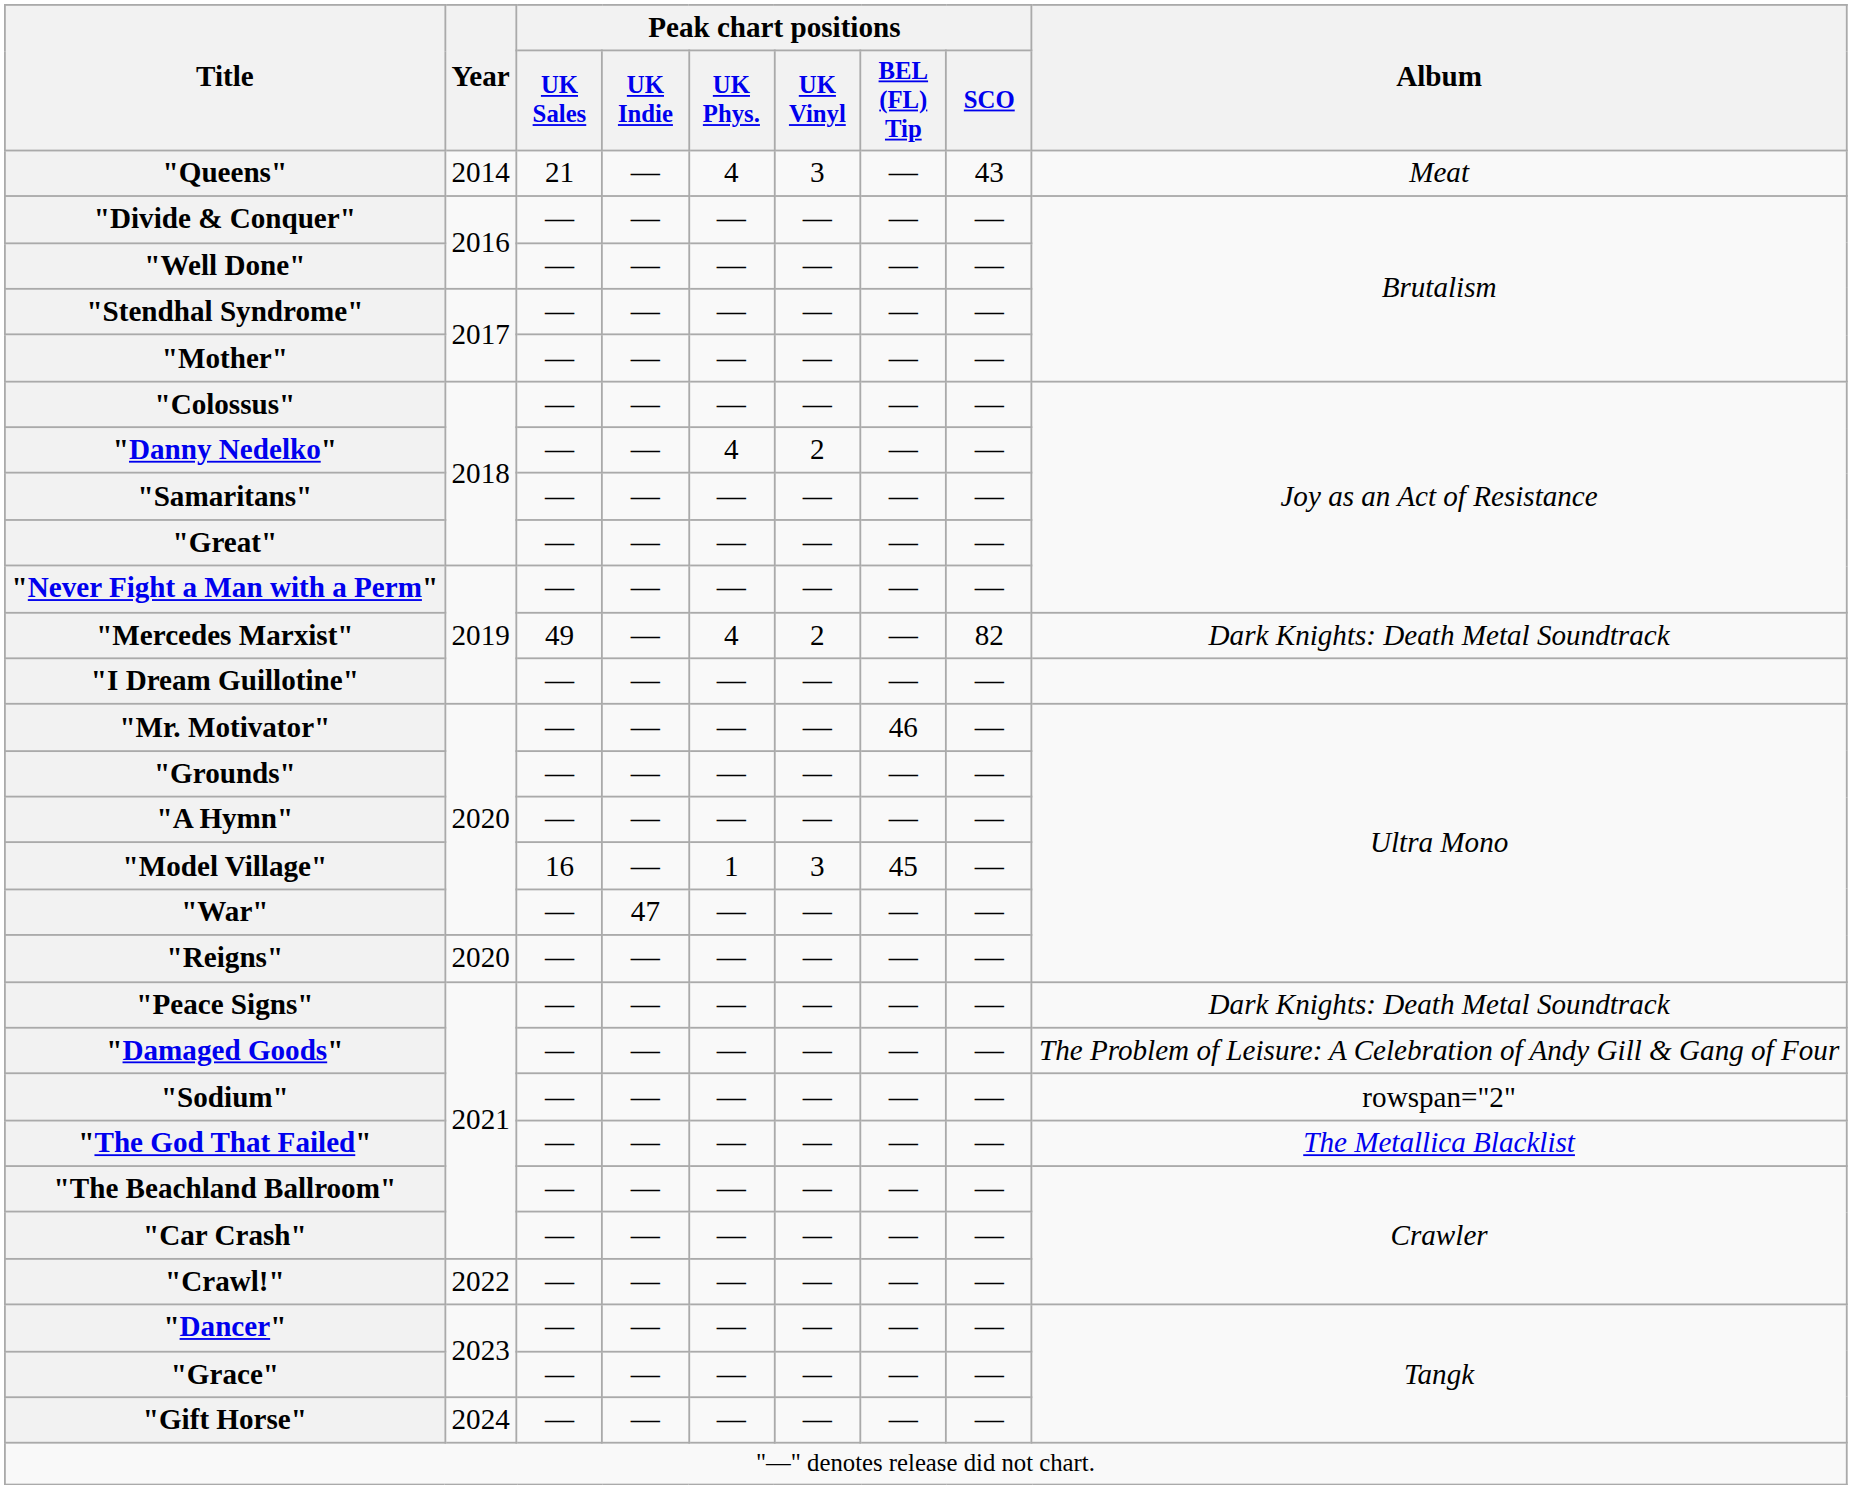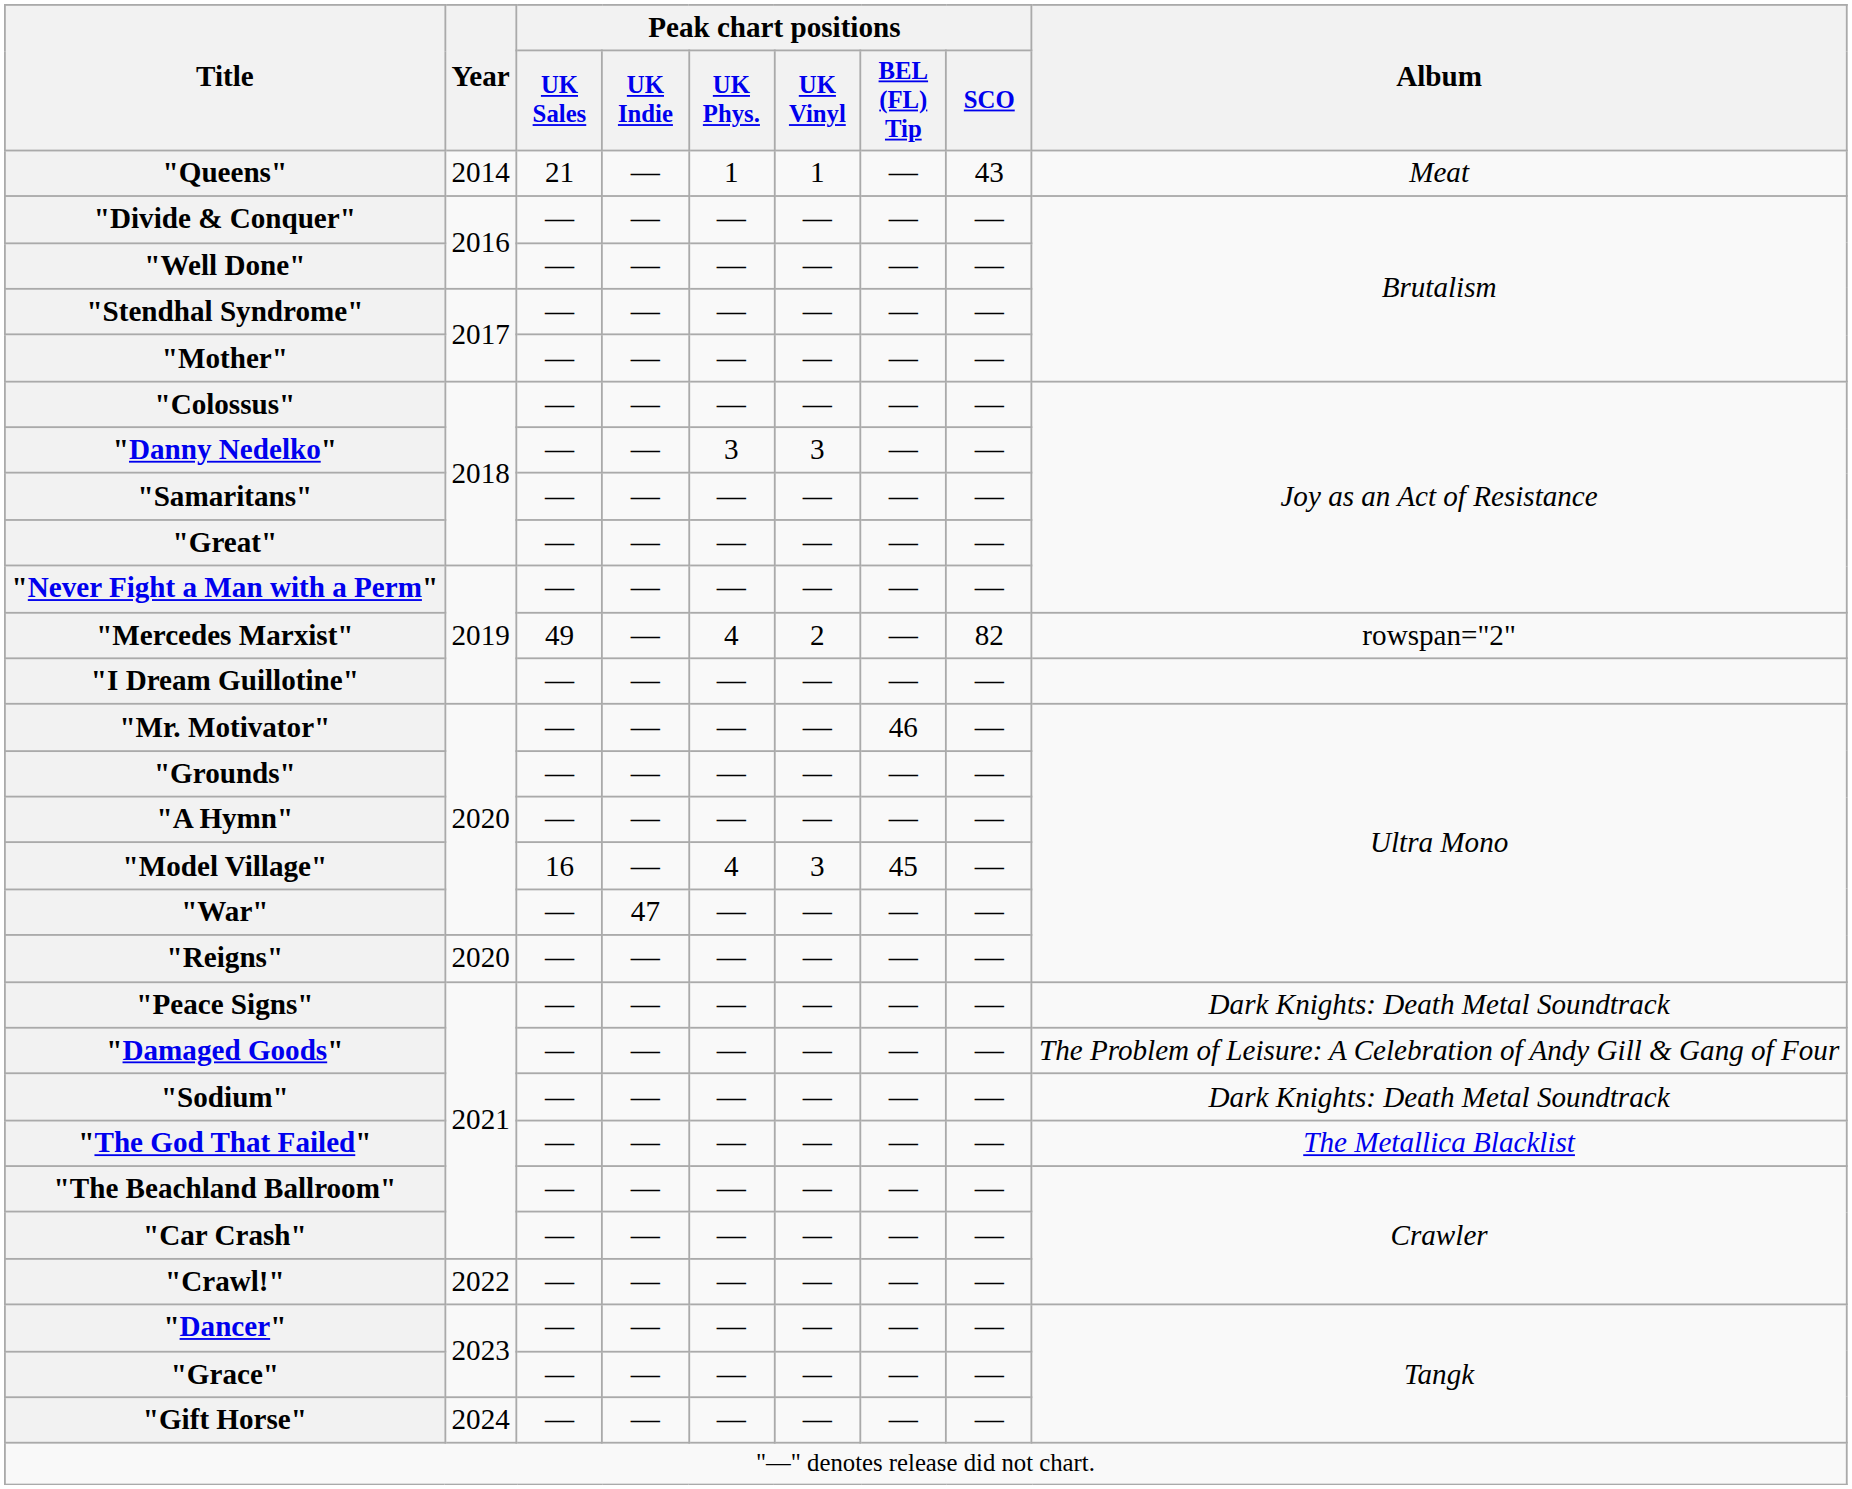(731, 172) 4 -> (731, 172) 1
(817, 172) 3 -> (817, 172) 1
(731, 449) 4 -> (731, 449) 3
(817, 449) 2 -> (817, 449) 3
(1439, 634) Dark Knights: Death Metal Soundtrack -> (1439, 634) rowspan="2"
(731, 865) 1 -> (731, 865) 4
(1439, 1096) rowspan="2" -> (1439, 1096) Dark Knights: Death Metal Soundtrack
